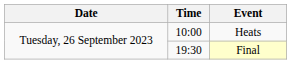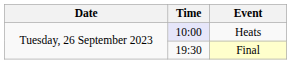(189, 31) no background -> (189, 31) lavender background
